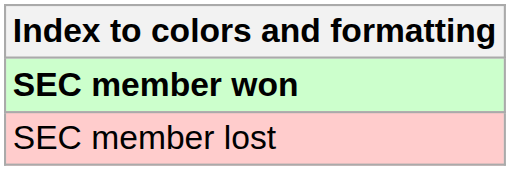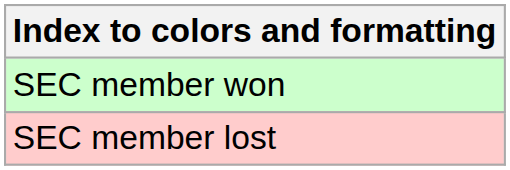(156, 84) bold -> (149, 84) normal
